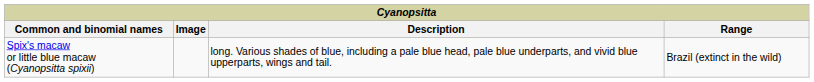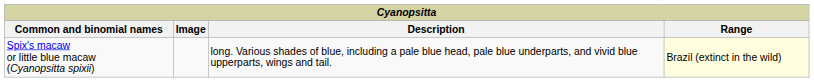(724, 57) no background -> (724, 57) lightyellow background
